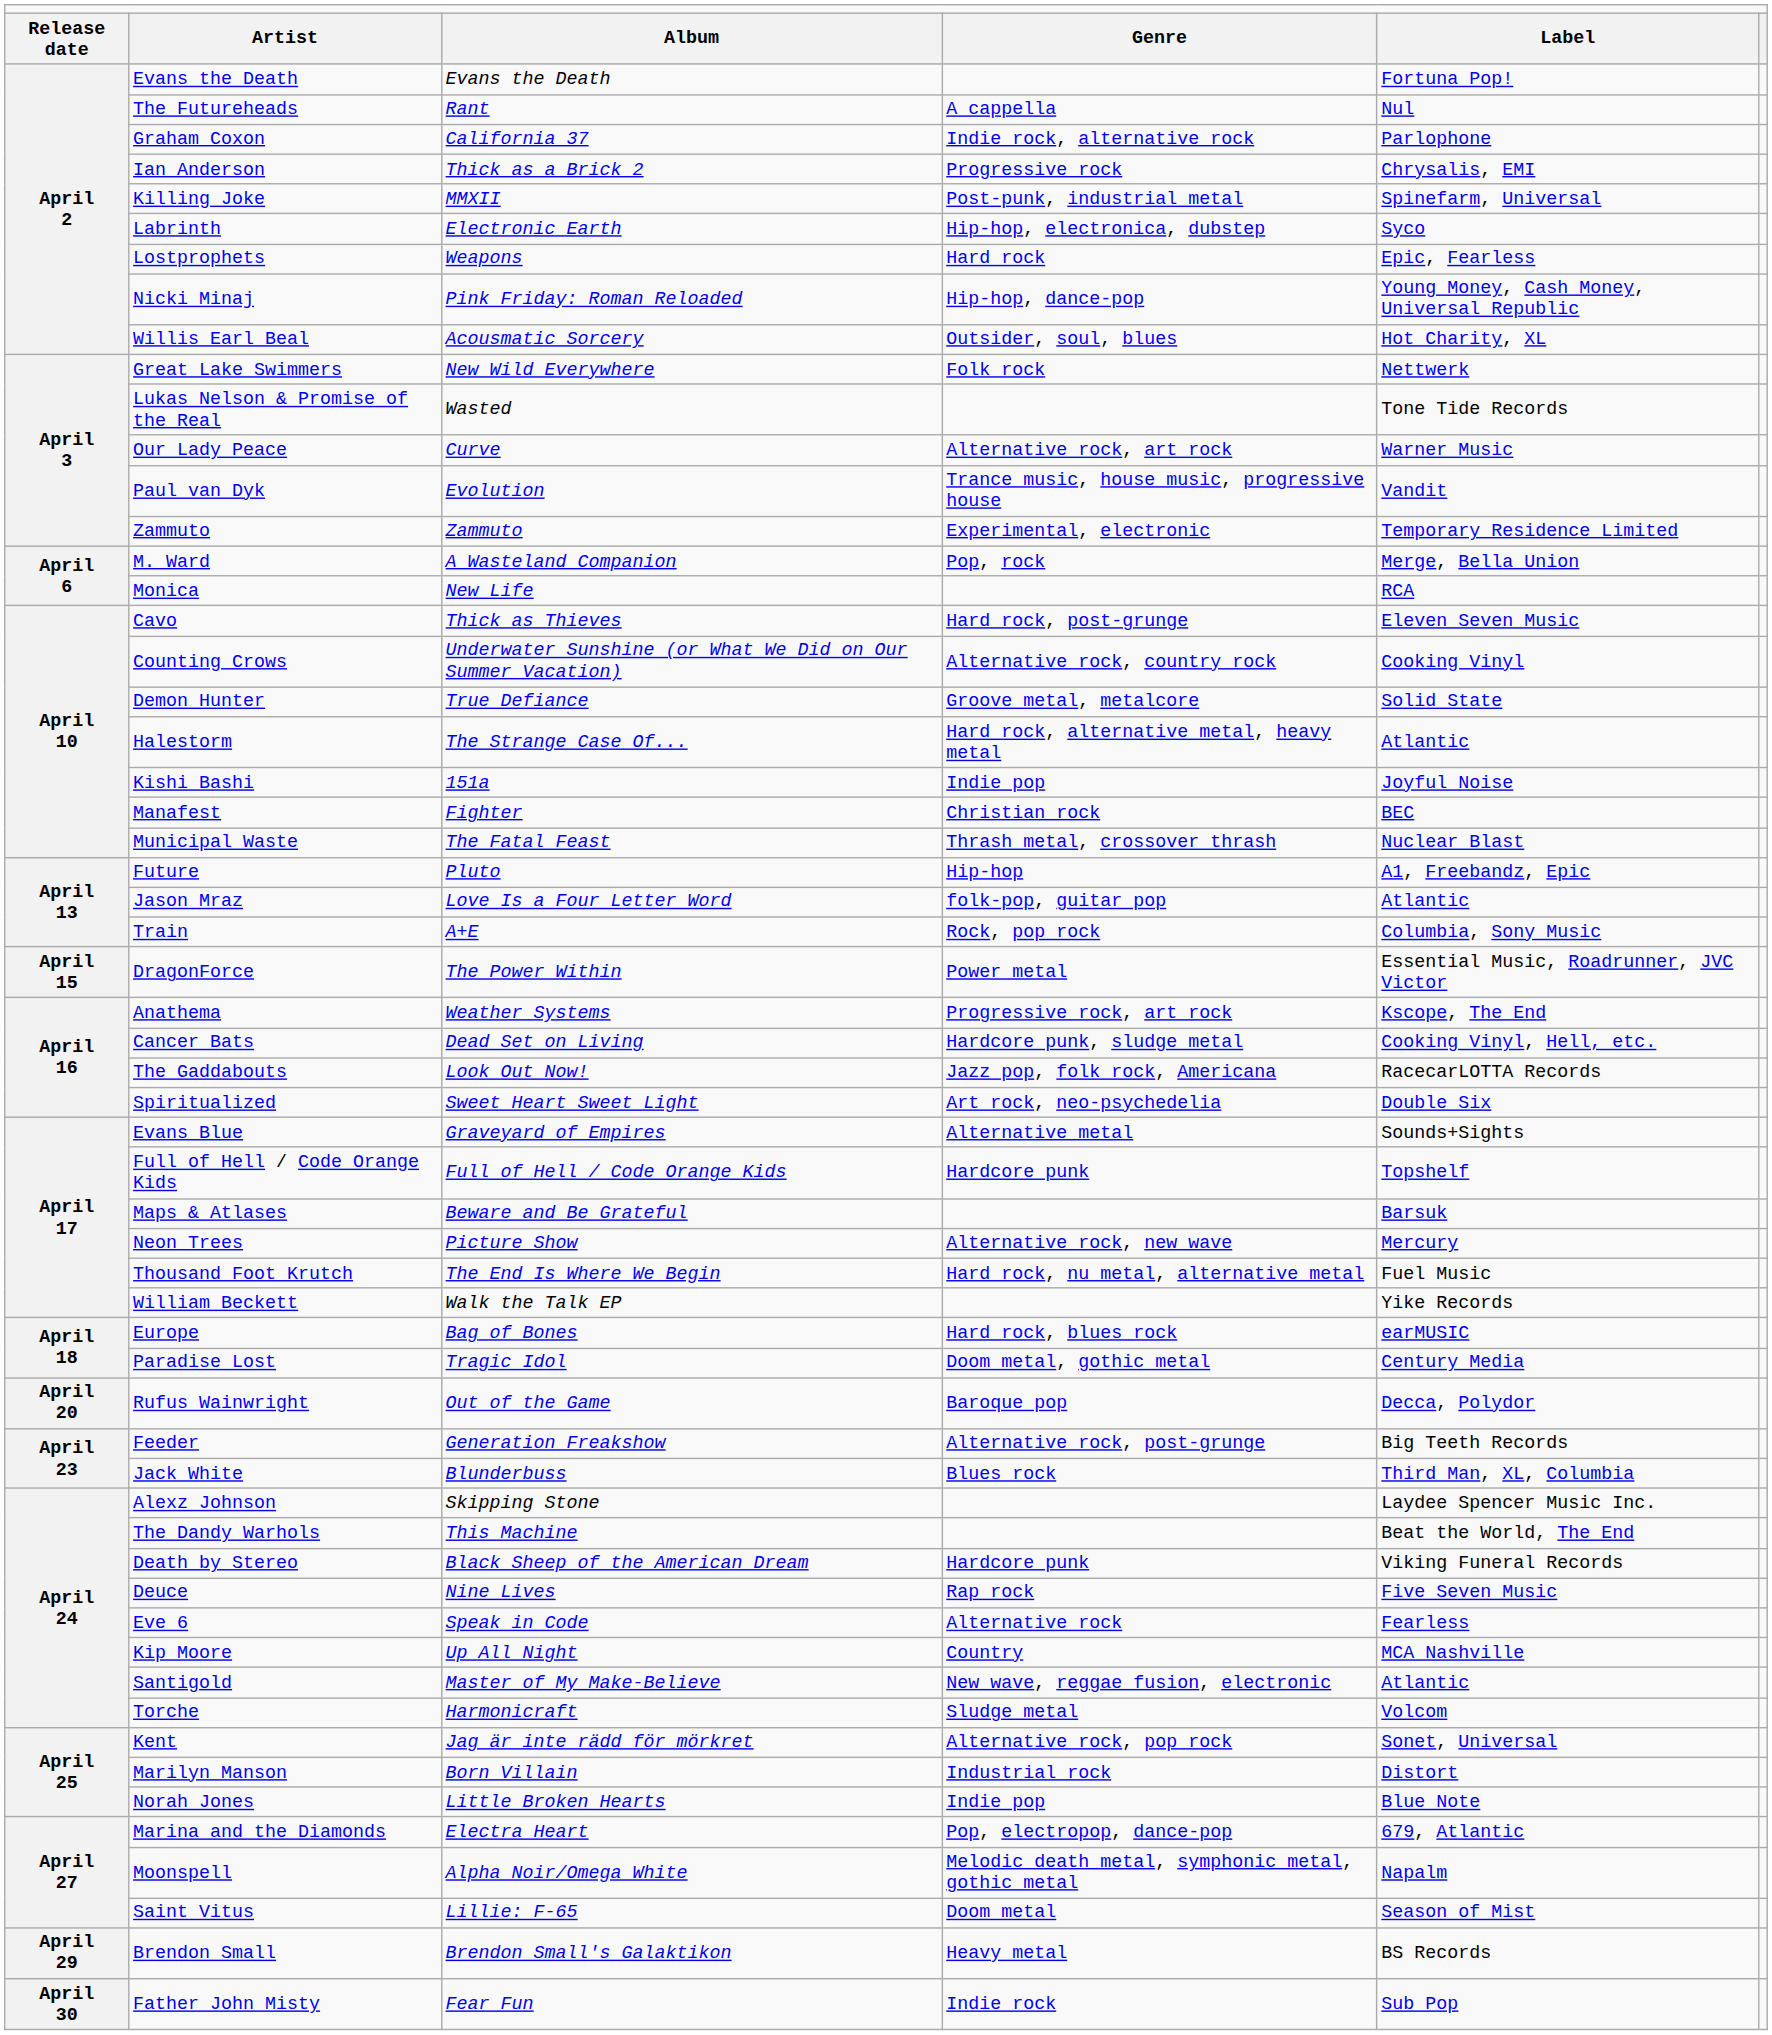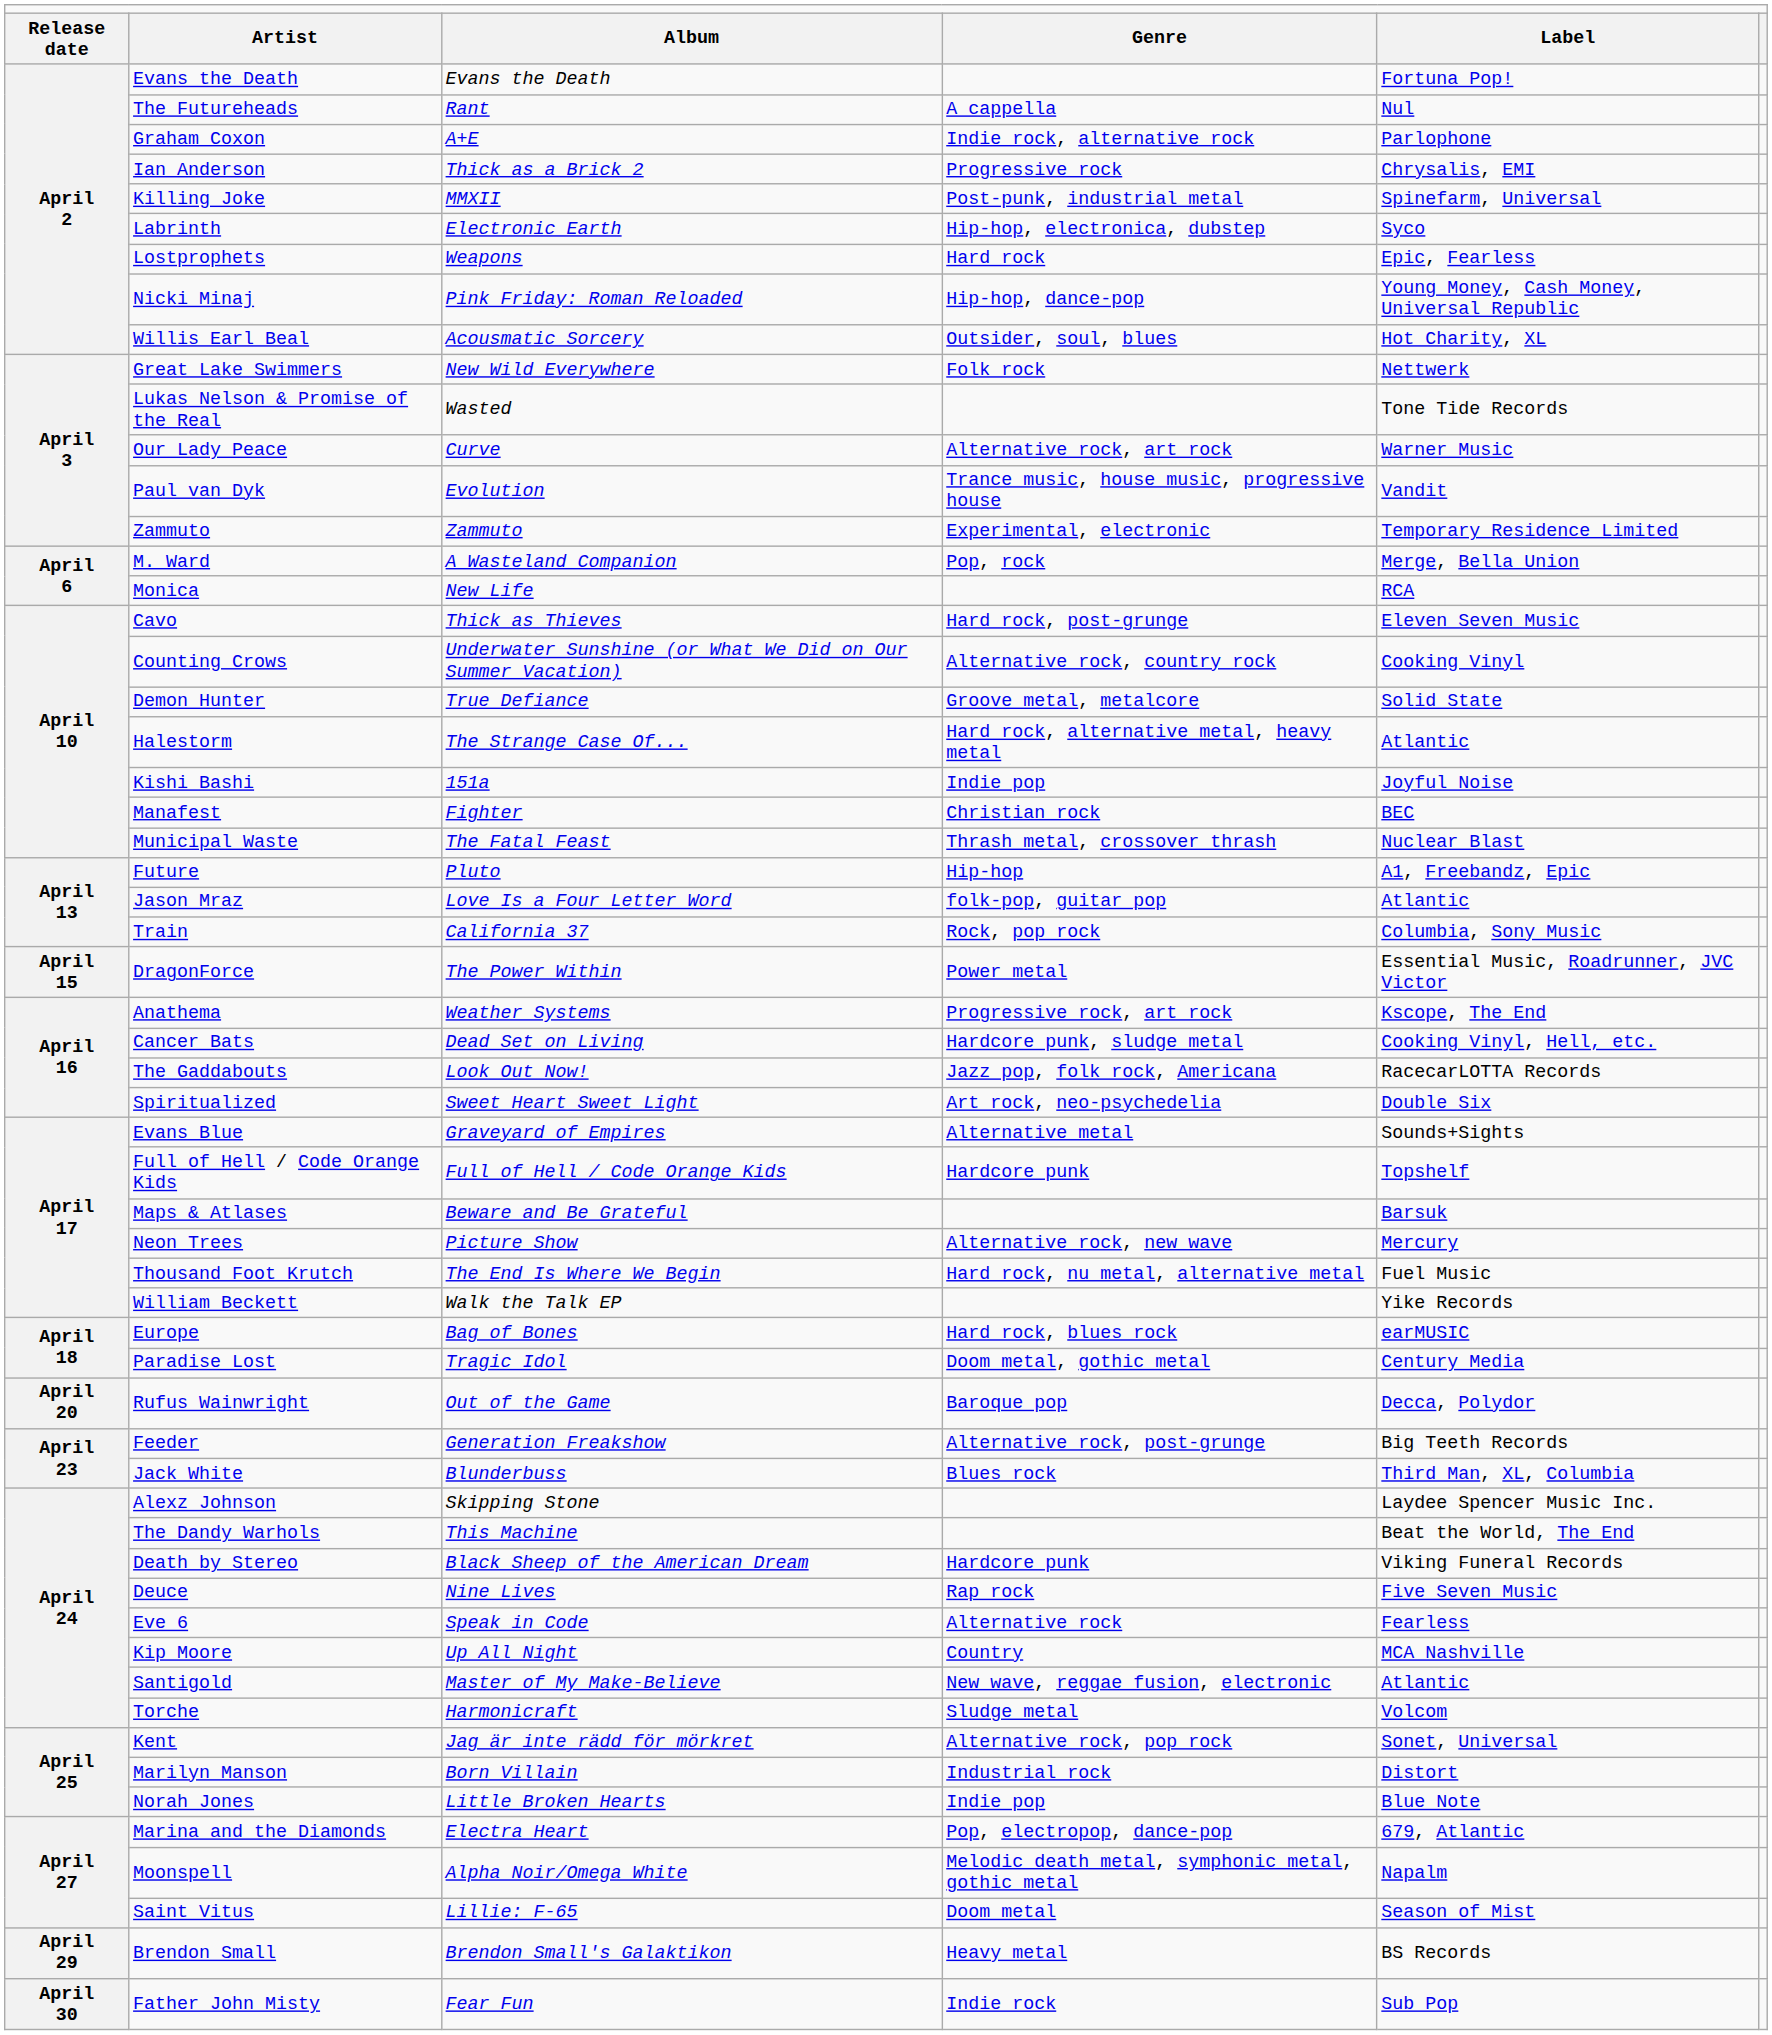(517, 139) California 37 -> (462, 139) A+E
(462, 932) A+E -> (517, 932) California 37
